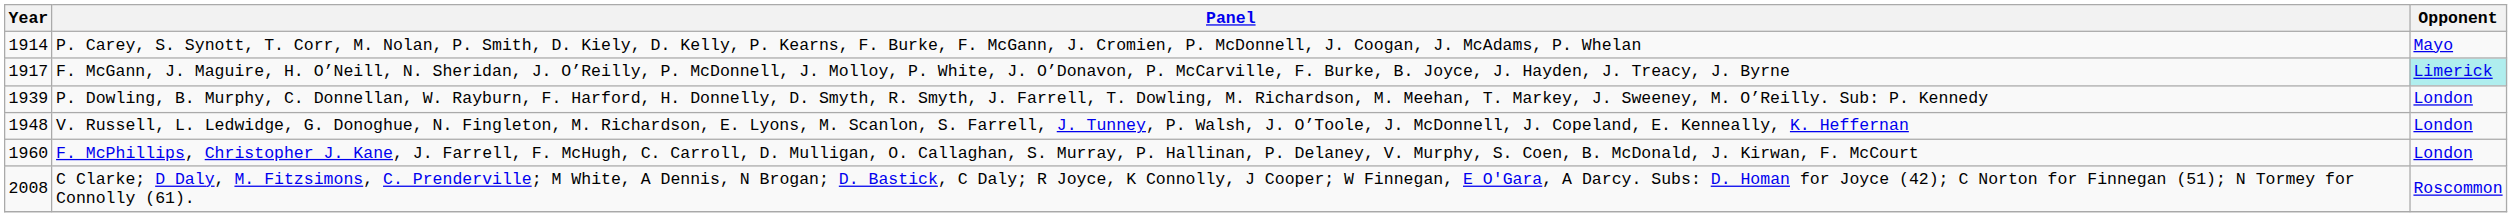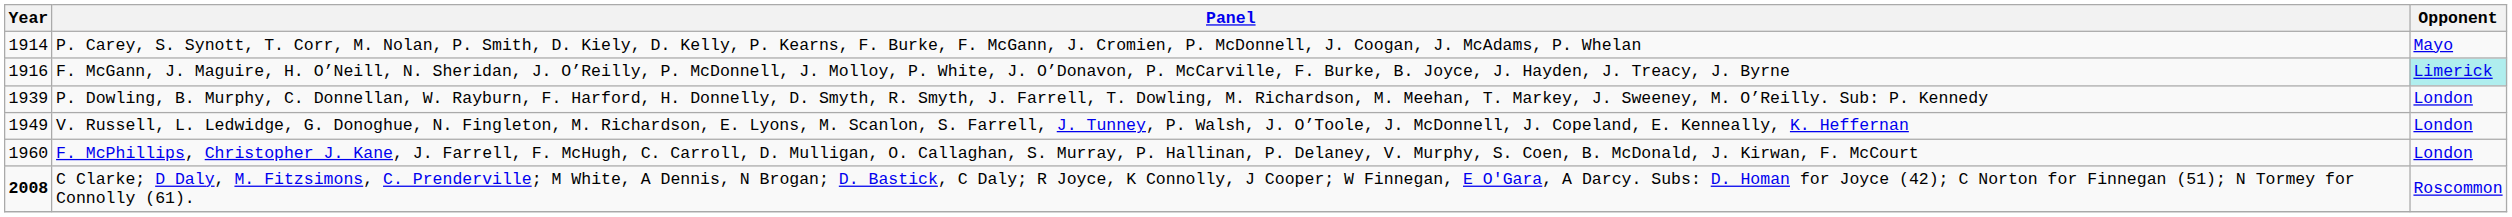(28, 72) 1917 -> (28, 72) 1916
(28, 126) 1948 -> (28, 126) 1949
(28, 189) normal -> (28, 189) bold
